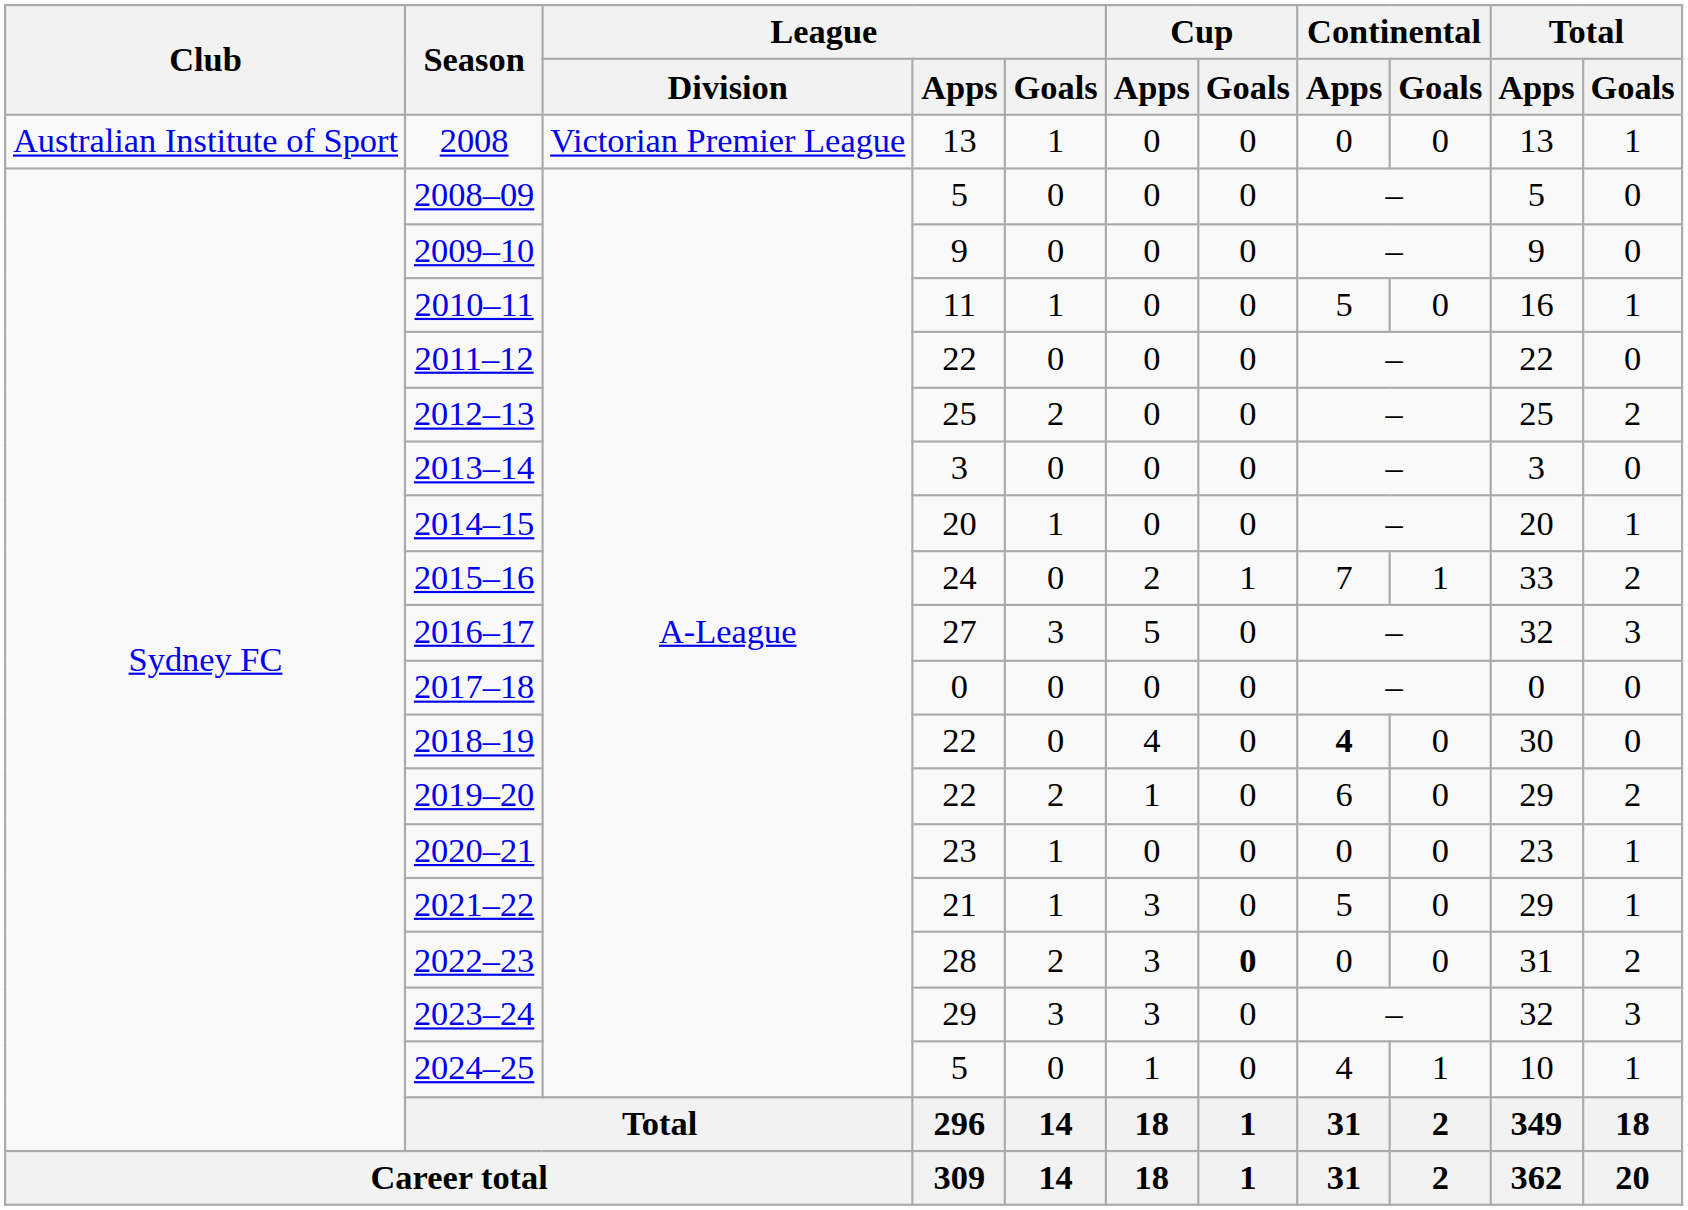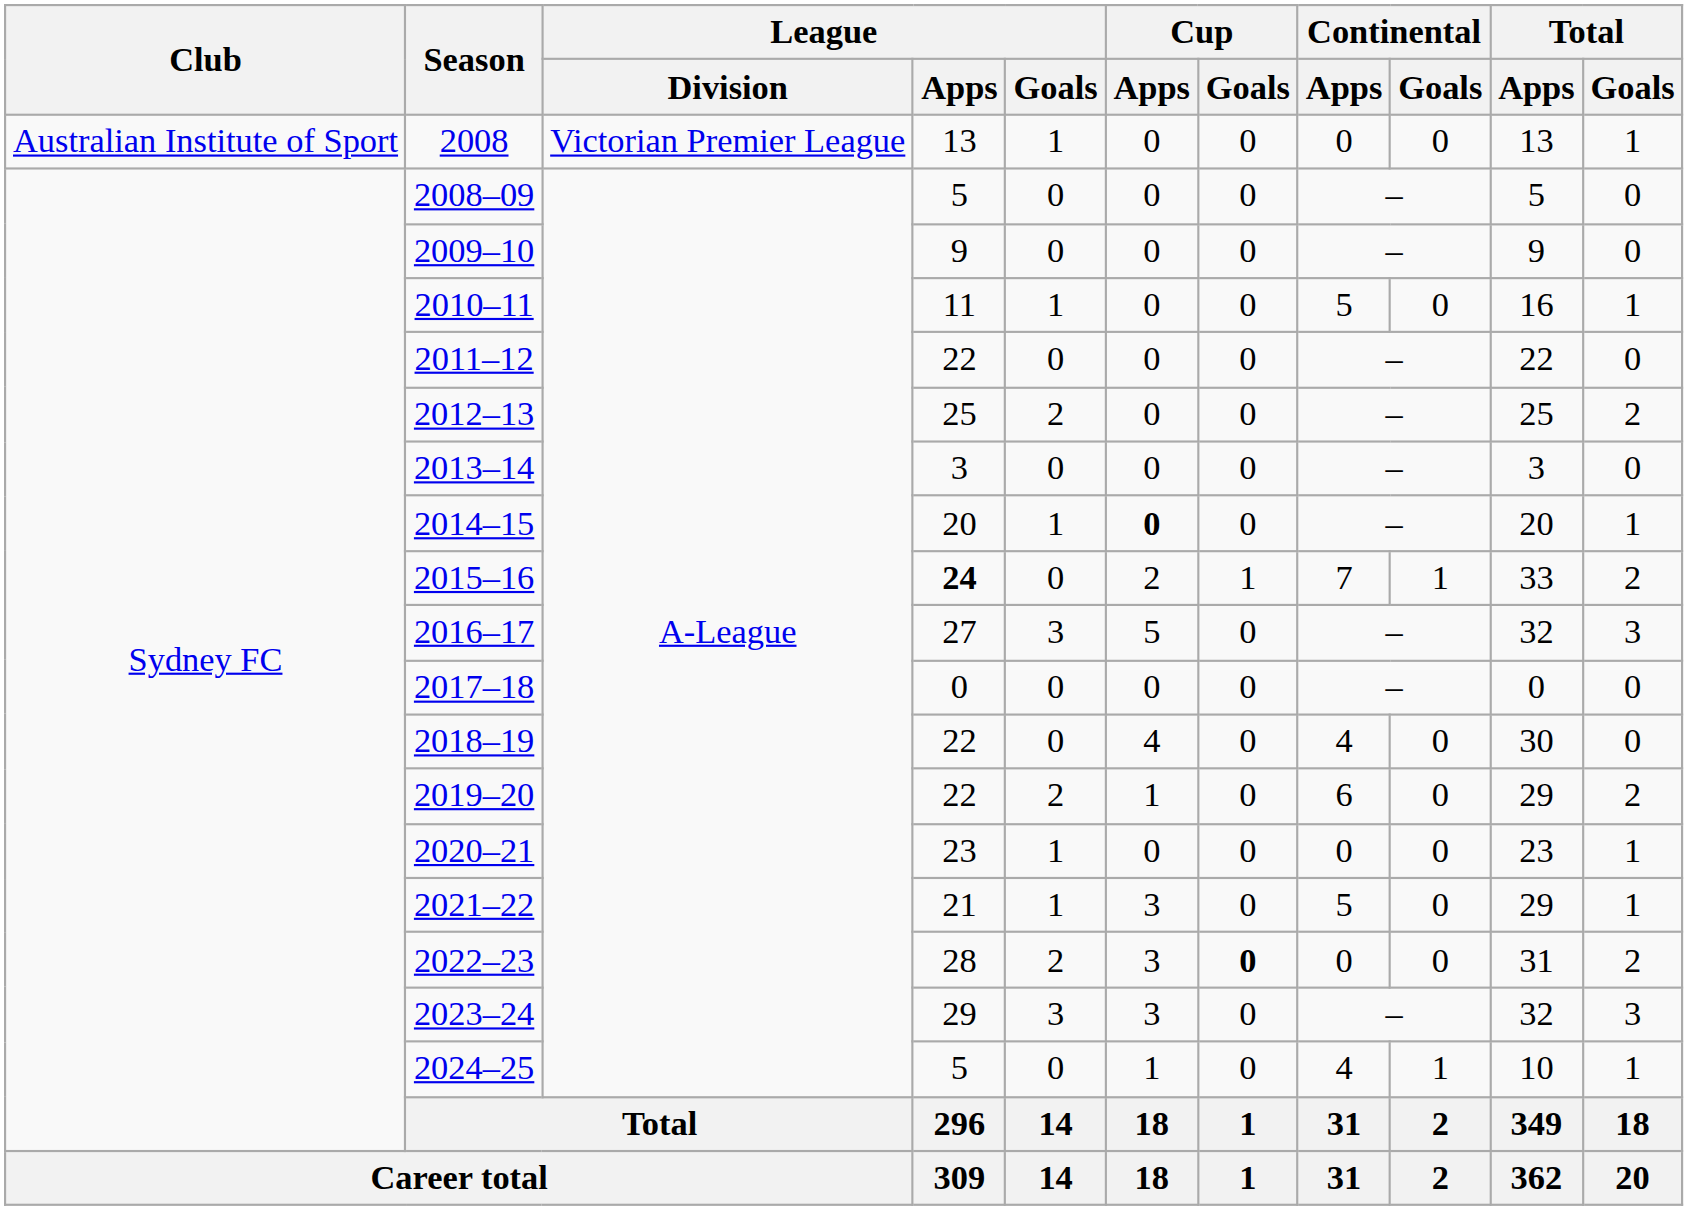(1152, 522) normal -> (1152, 522) bold
(959, 577) normal -> (959, 577) bold
(1344, 741) bold -> (1344, 741) normal
